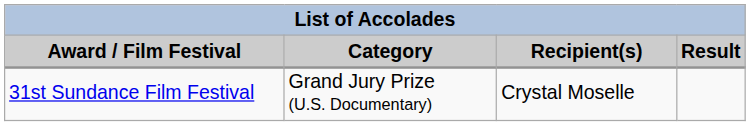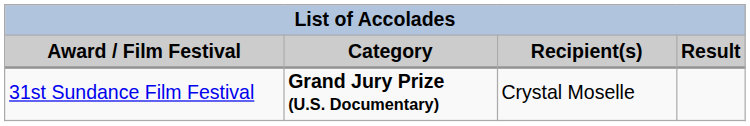(362, 93) normal -> (366, 93) bold
